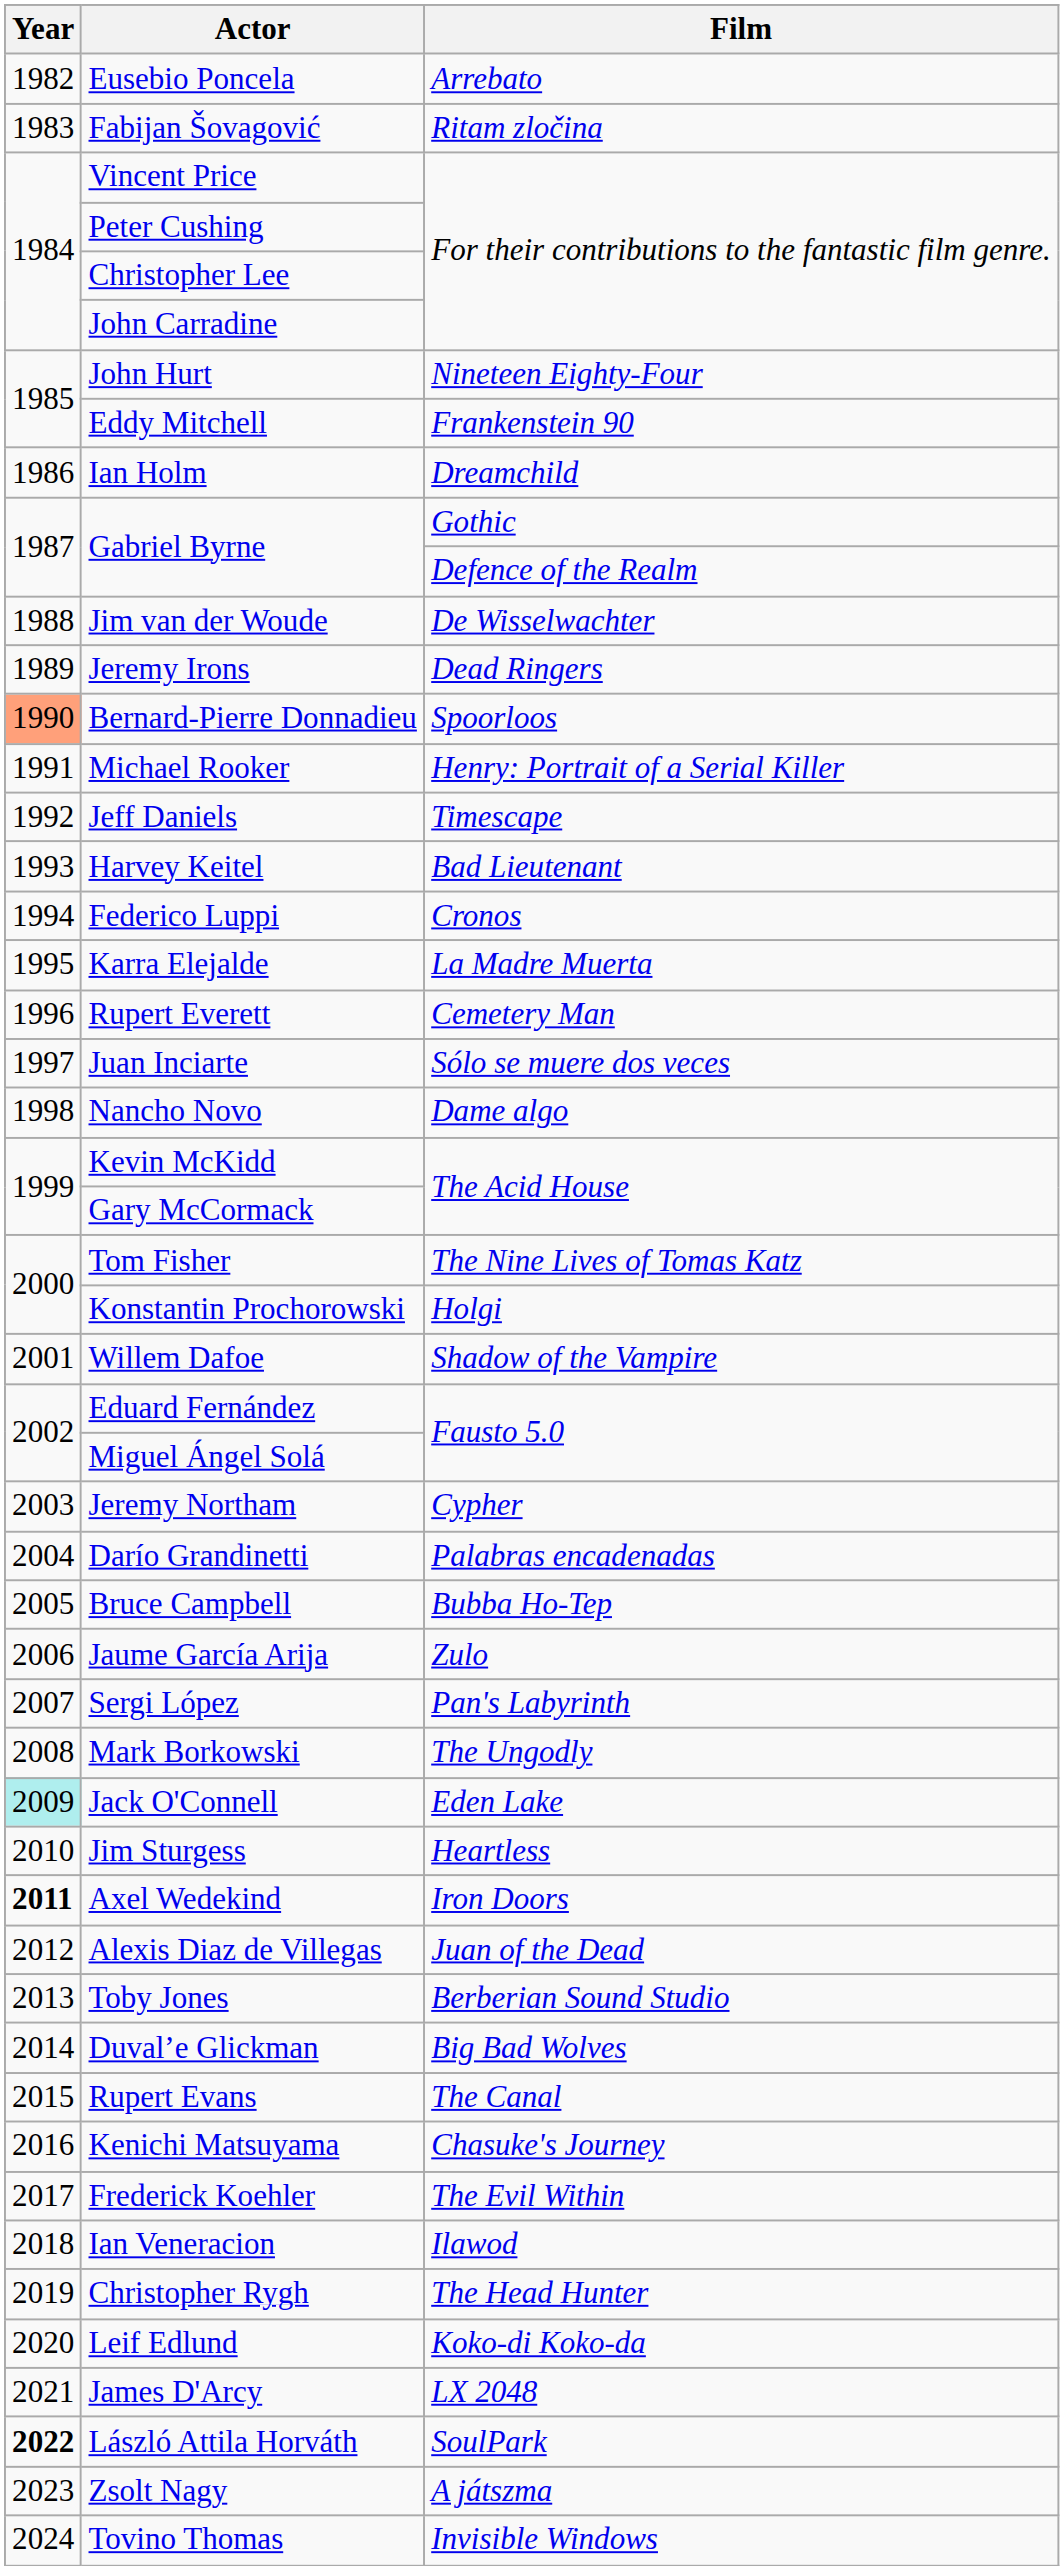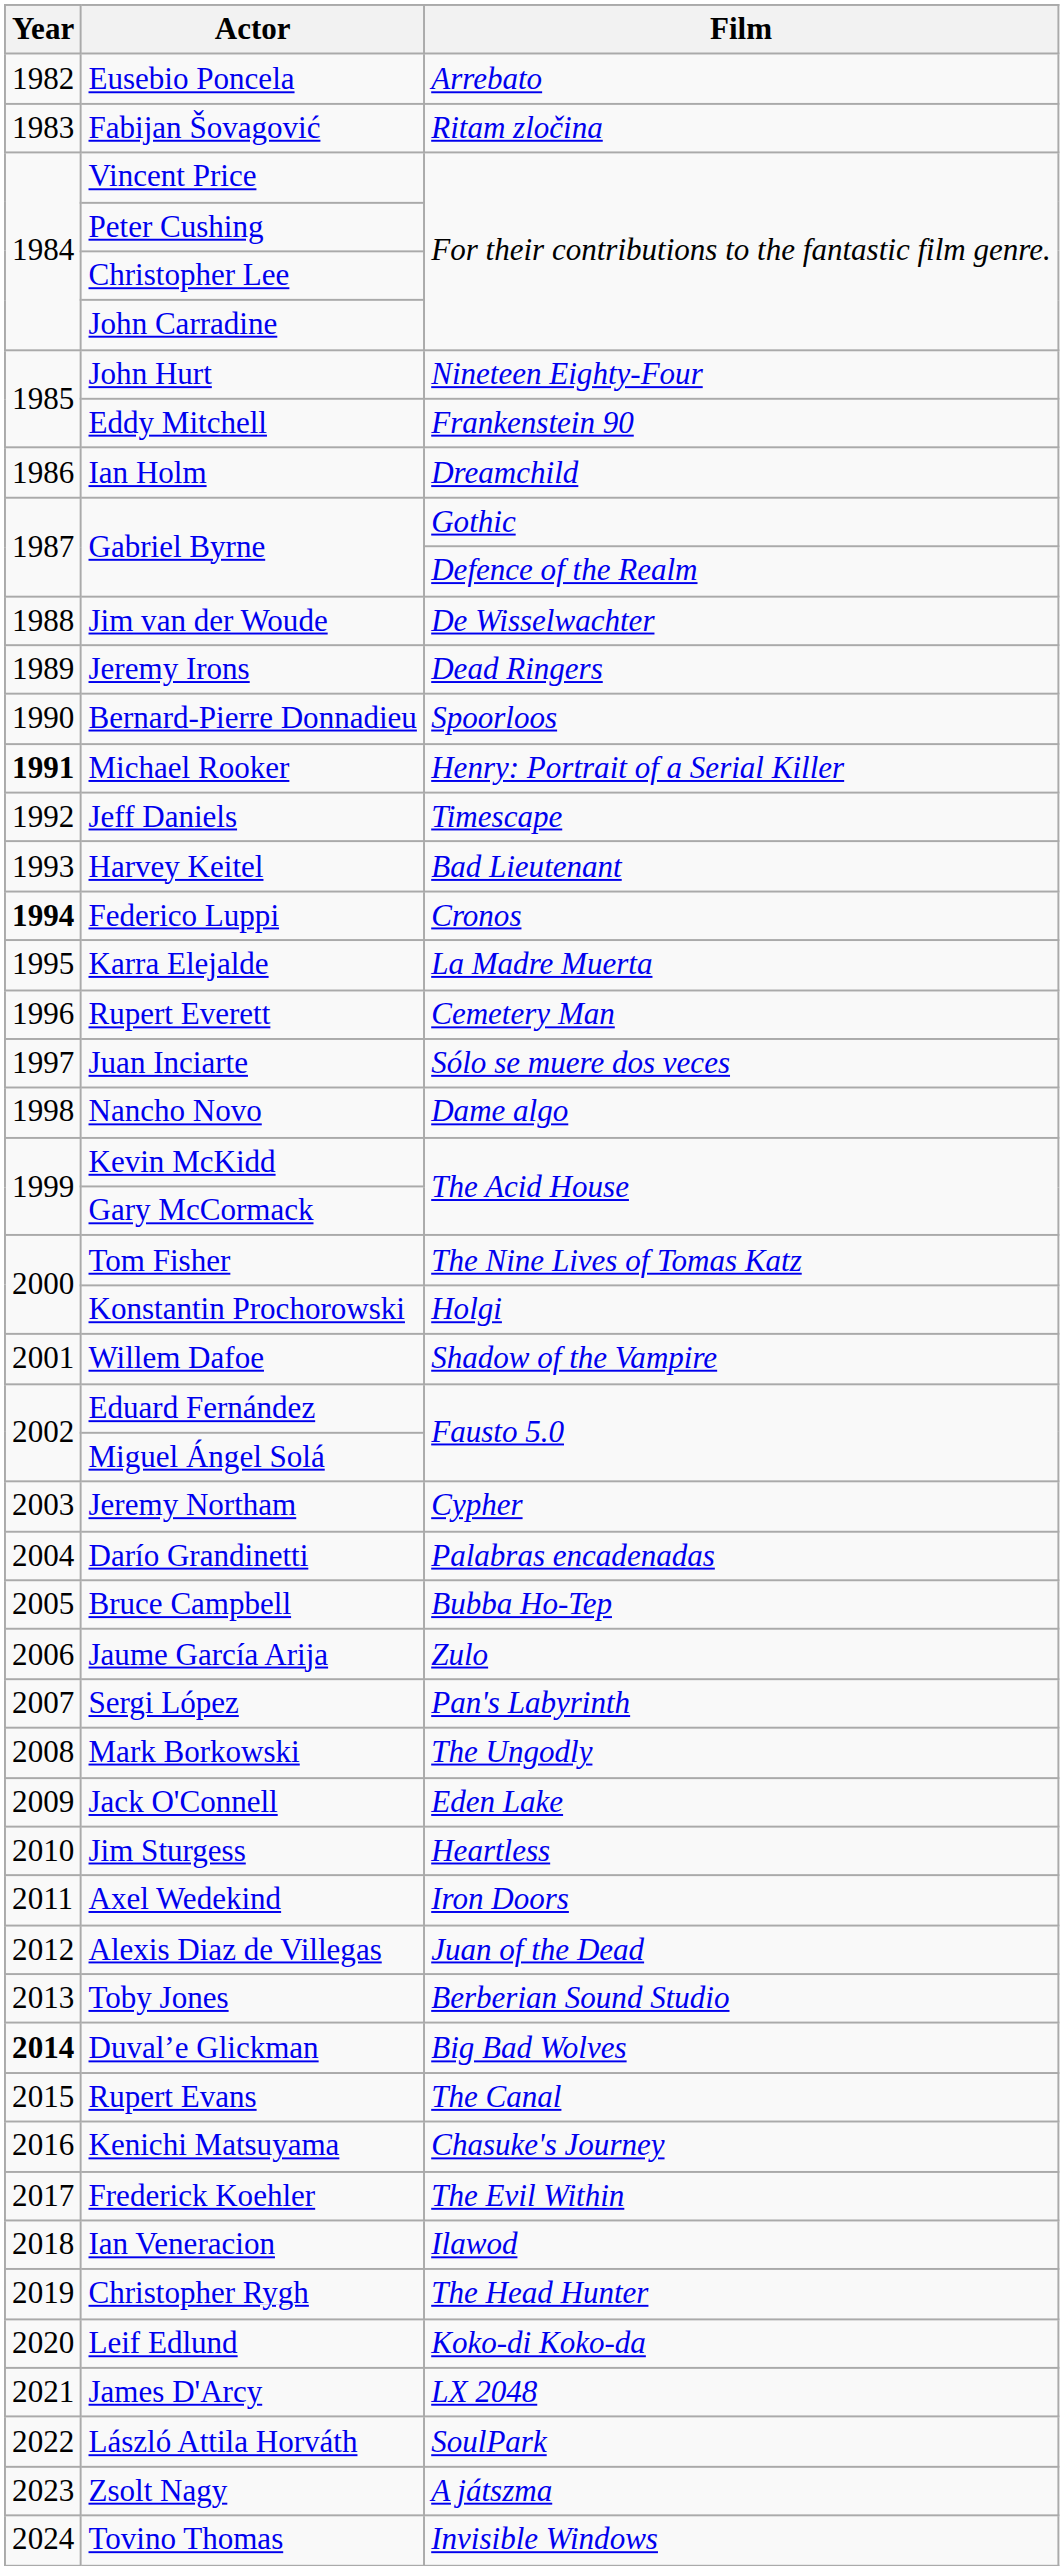(43, 718) lightsalmon background -> (43, 718) no background
(43, 767) normal -> (43, 767) bold
(43, 915) normal -> (43, 915) bold
(43, 1801) paleturquoise background -> (43, 1801) no background
(42, 1899) bold -> (43, 1899) normal
(43, 2047) normal -> (43, 2047) bold
(43, 2441) bold -> (43, 2441) normal
